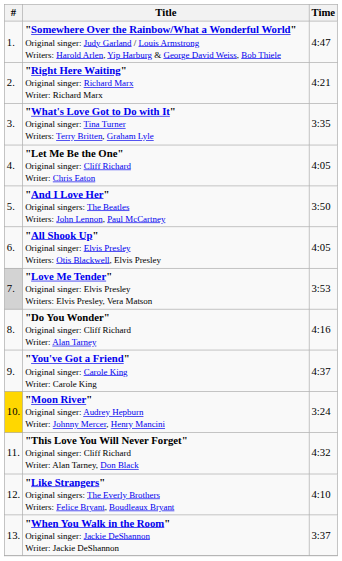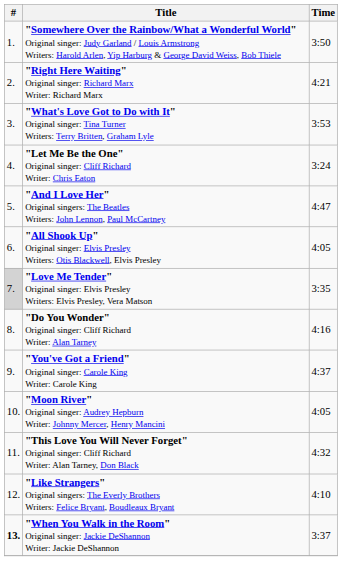(321, 42) 4:47 -> (321, 42) 3:50
(321, 124) 3:35 -> (321, 124) 3:53
(321, 165) 4:05 -> (321, 165) 3:24
(321, 206) 3:50 -> (321, 206) 4:47
(321, 288) 3:53 -> (321, 288) 3:35
(14, 412) gold background -> (14, 412) no background
(321, 412) 3:24 -> (321, 412) 4:05
(14, 535) normal -> (14, 535) bold
